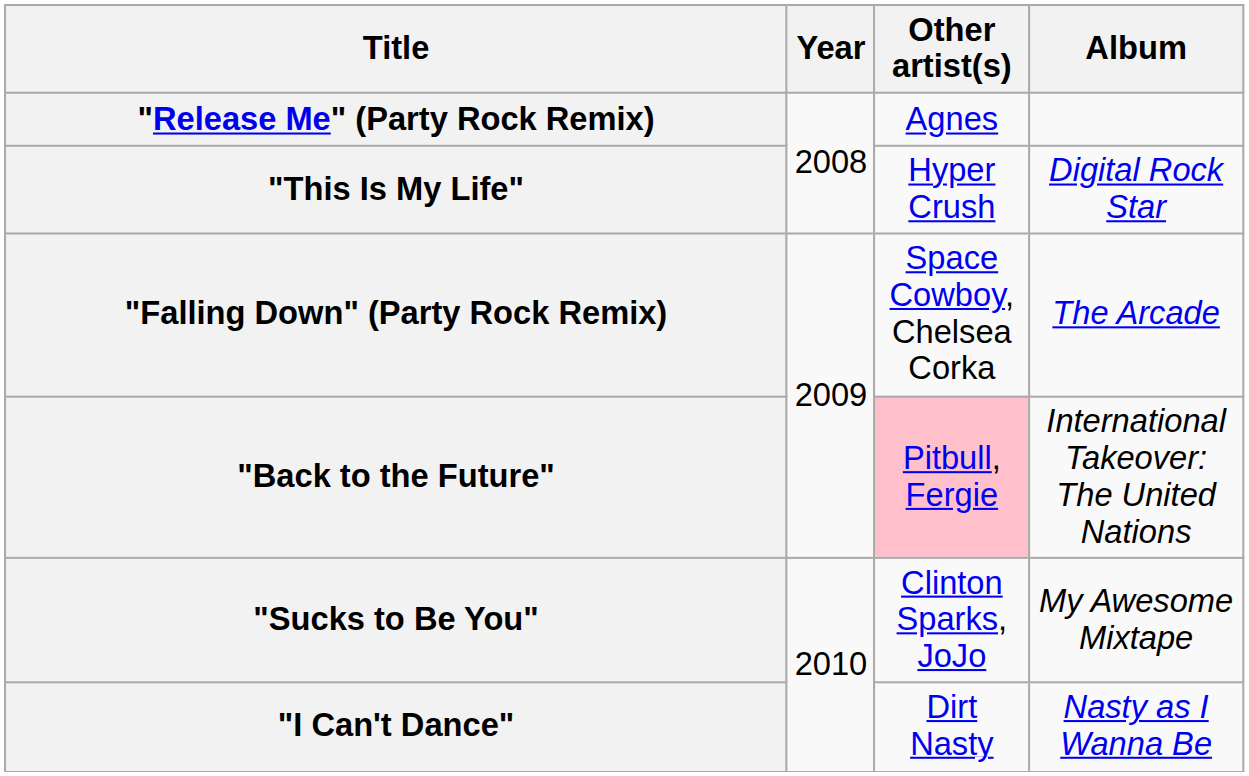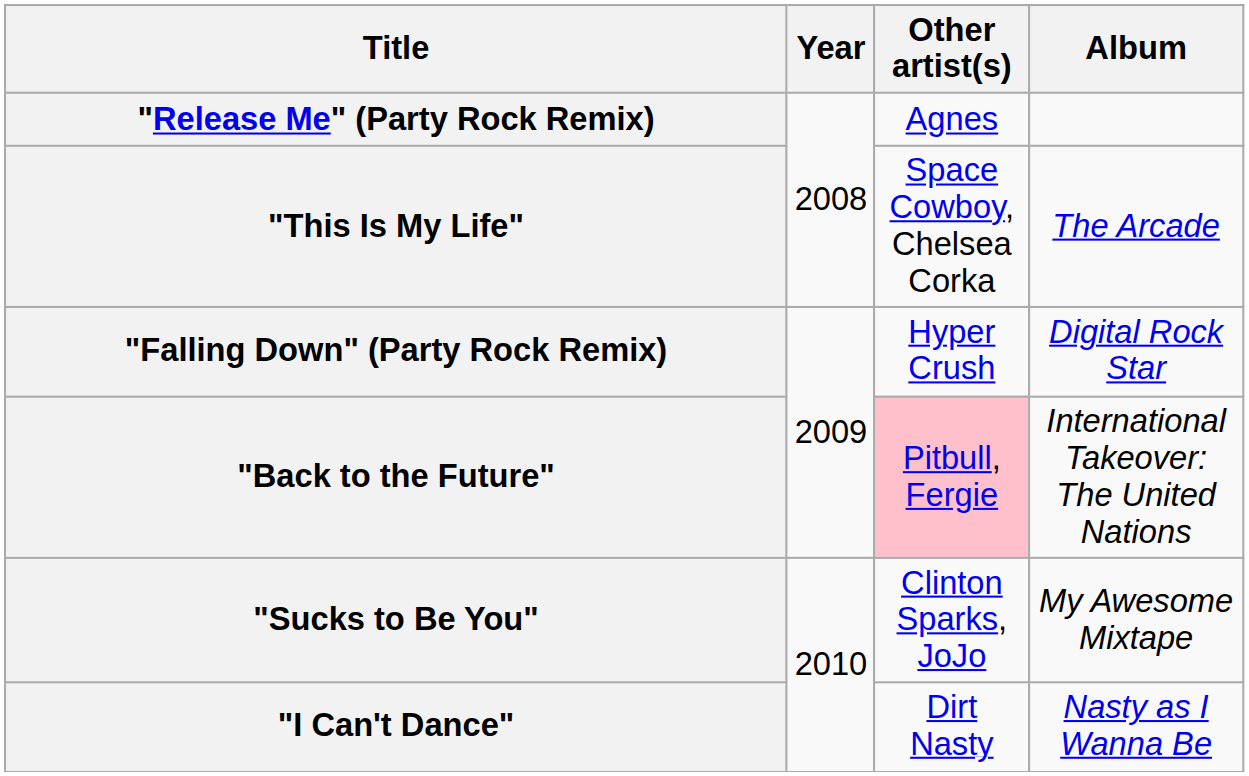(952, 188) Hyper Crush -> (952, 225) Space Cowboy, Chelsea Corka
(1136, 188) Digital Rock Star -> (1136, 225) The Arcade
(952, 314) Space Cowboy, Chelsea Corka -> (952, 350) Hyper Crush
(1136, 314) The Arcade -> (1136, 350) Digital Rock Star
